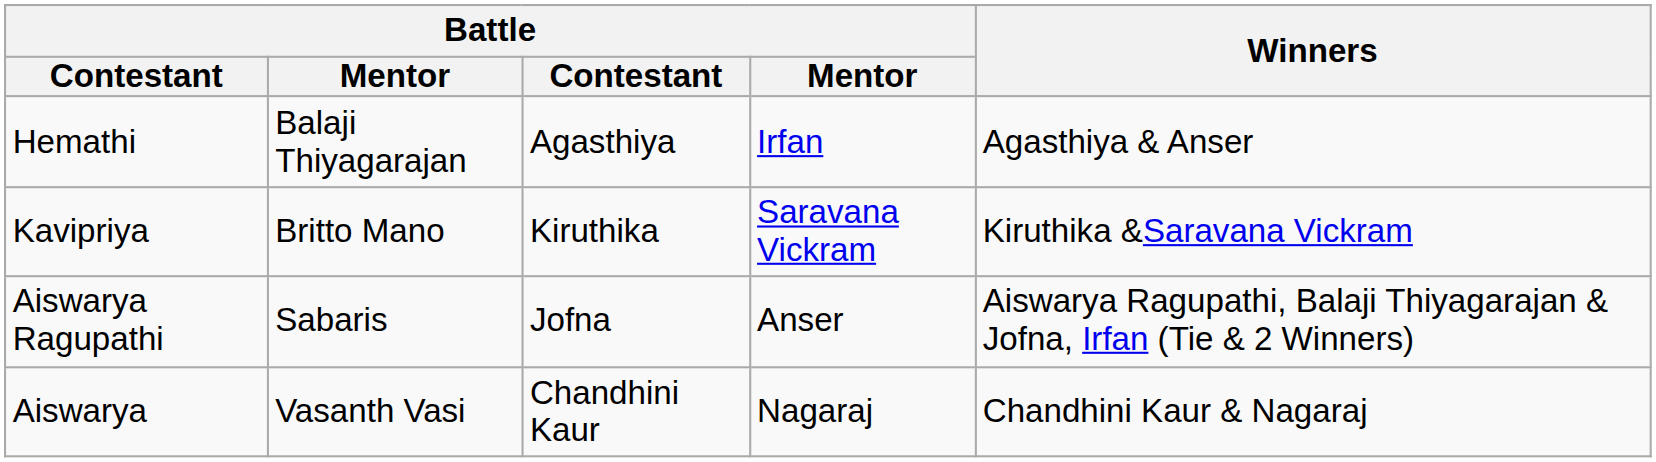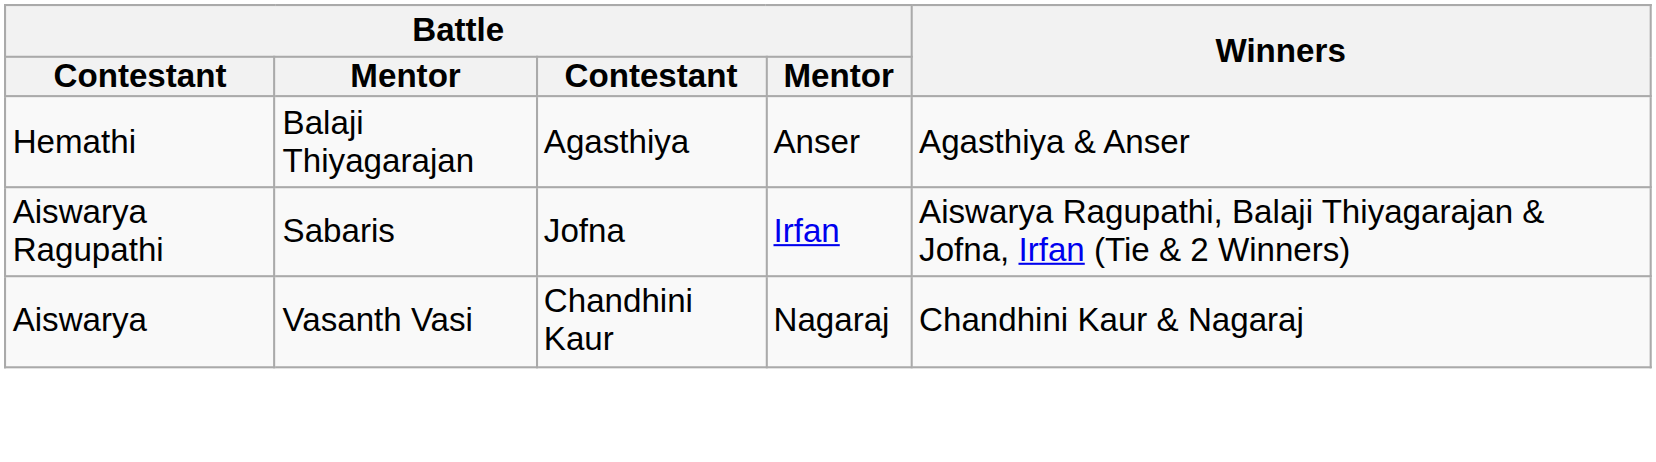(790, 141) Irfan -> (817, 141) Anser
- row: (81, 231)
(800, 320) Anser -> (807, 231) Irfan
